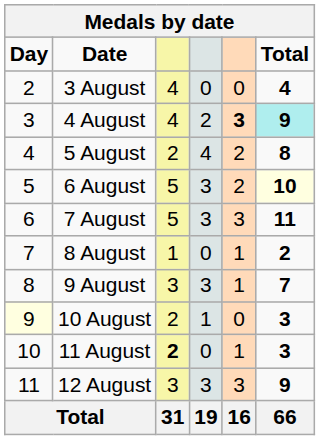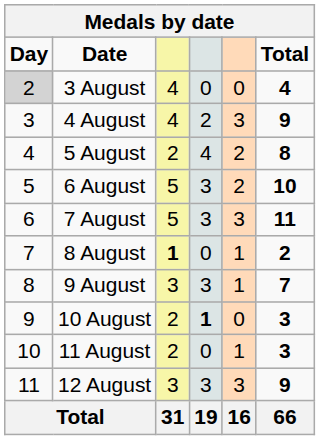(29, 87) no background -> (29, 87) lightgrey background
(239, 120) bold -> (239, 120) normal
(285, 120) paleturquoise background -> (285, 120) no background
(285, 186) lightyellow background -> (285, 186) no background
(173, 252) normal -> (173, 252) bold
(29, 318) lightyellow background -> (29, 318) no background
(206, 318) normal -> (206, 318) bold
(173, 351) bold -> (173, 351) normal
